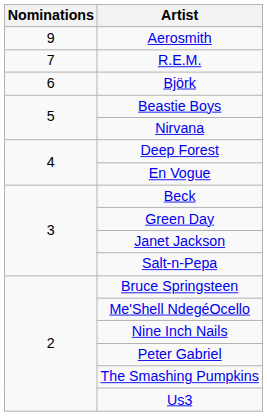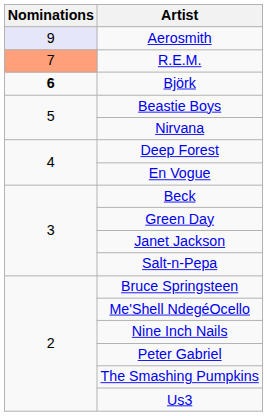(51, 38) no background -> (51, 38) lavender background
(51, 60) no background -> (51, 60) lightsalmon background
(51, 83) normal -> (51, 83) bold
